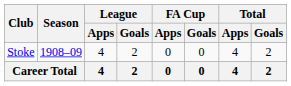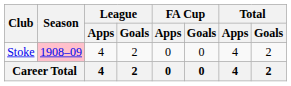(61, 52) no background -> (61, 52) pink background
